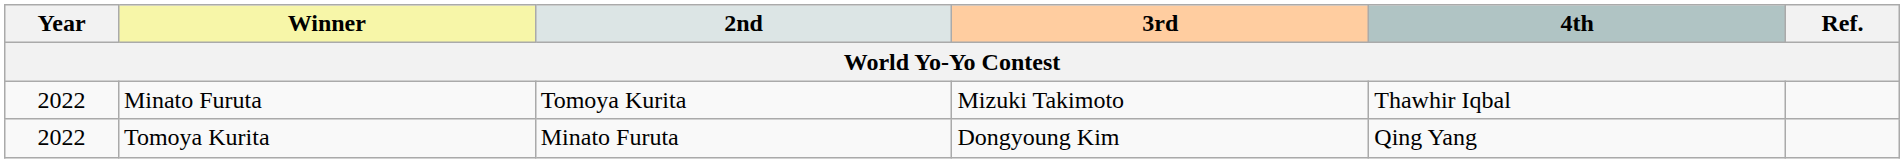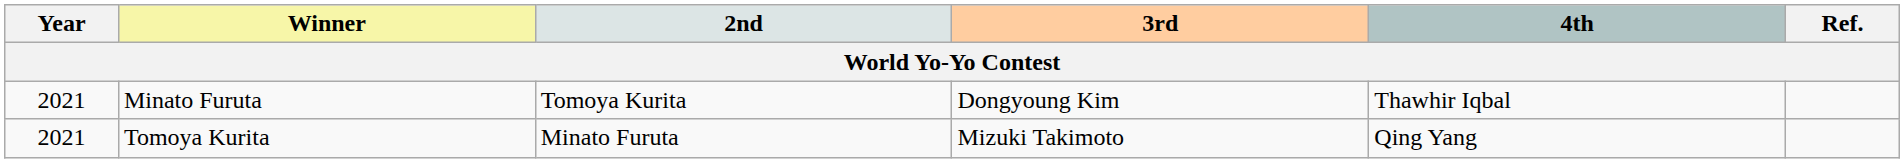(62, 99) 2022 -> (62, 99) 2021
(1041, 99) Mizuki Takimoto -> (1039, 99) Dongyoung Kim
(62, 137) 2022 -> (62, 137) 2021
(1039, 137) Dongyoung Kim -> (1041, 137) Mizuki Takimoto
